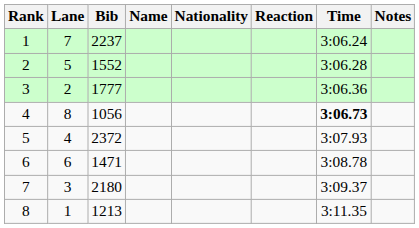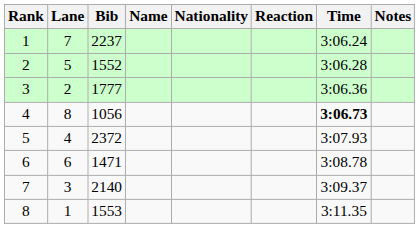(107, 187) 2180 -> (107, 187) 2140
(107, 211) 1213 -> (107, 211) 1553
